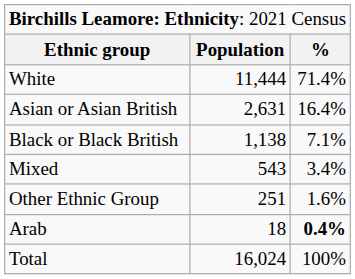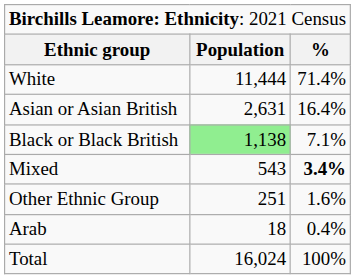(265, 139) no background -> (265, 139) lightgreen background
(326, 169) normal -> (325, 169) bold
(325, 229) bold -> (326, 229) normal
